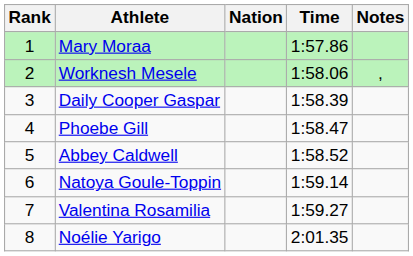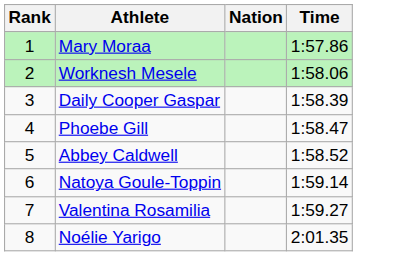- column: (380, 18)
